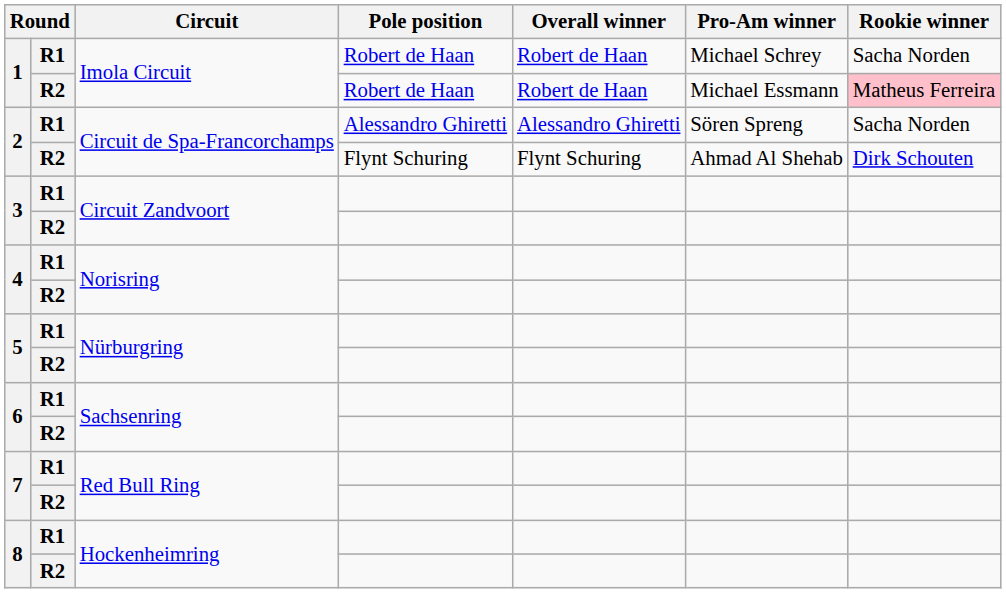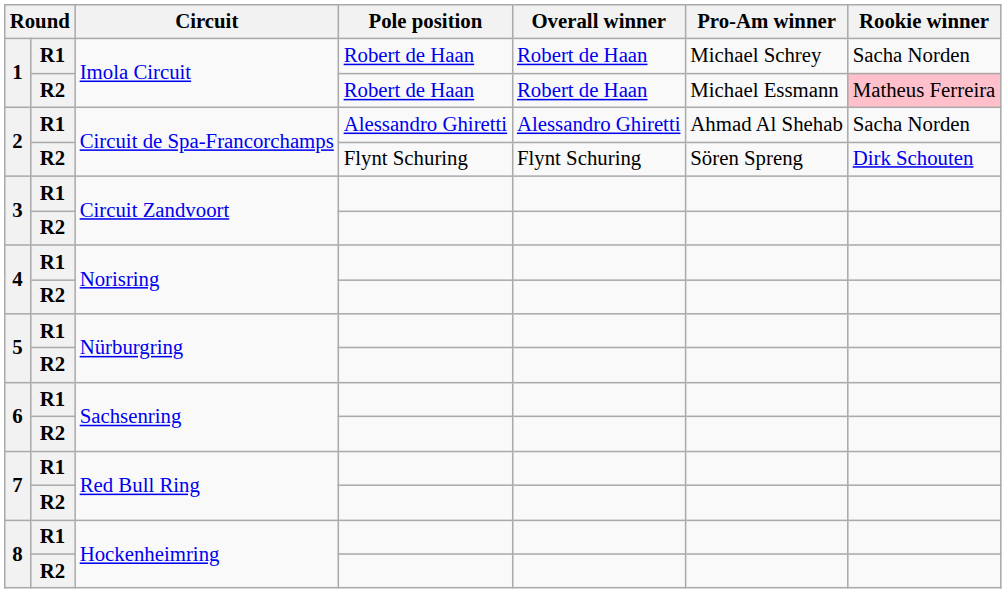(747, 124) Sören Spreng -> (767, 124) Ahmad Al Shehab
(767, 158) Ahmad Al Shehab -> (747, 158) Sören Spreng
